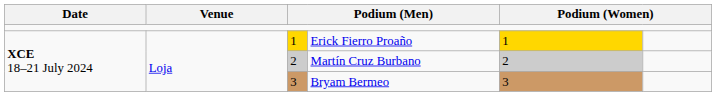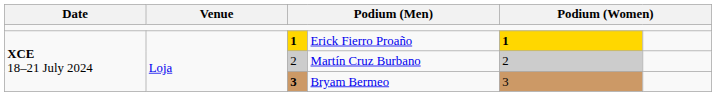(293, 40) normal -> (293, 40) bold
(506, 40) normal -> (506, 40) bold
(293, 81) normal -> (293, 81) bold
